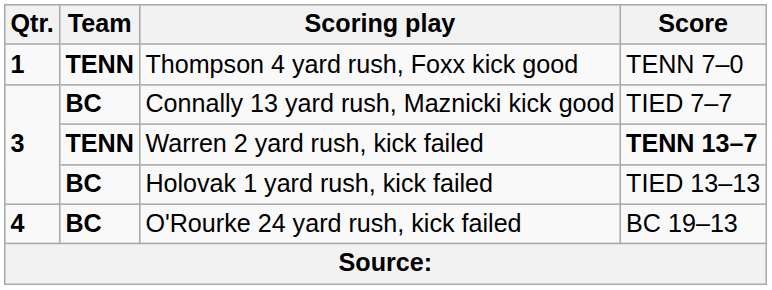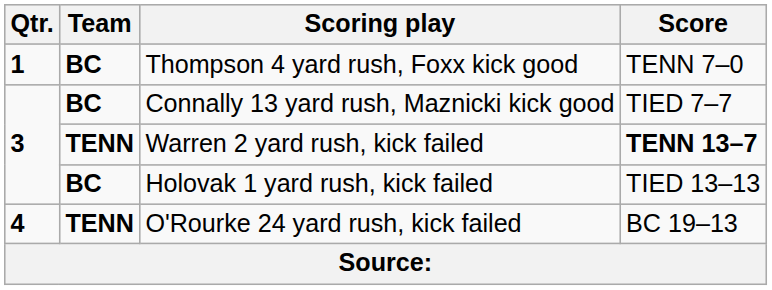(100, 64) TENN -> (84, 64) BC
(84, 223) BC -> (100, 223) TENN
